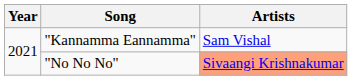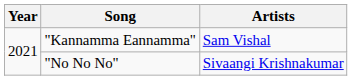(273, 63) lightsalmon background -> (273, 63) no background
